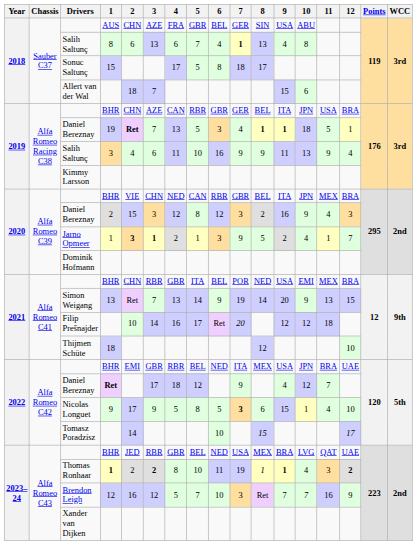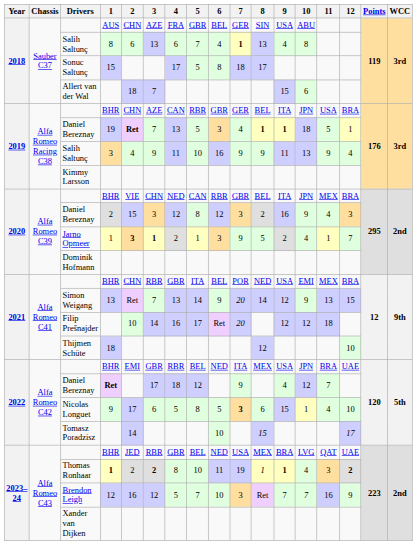(154, 153) 6 -> (154, 153) 9
(241, 300) 19 -> (241, 300) 20
(285, 300) 20 -> (285, 300) 12
(154, 409) 9 -> (154, 409) 6
